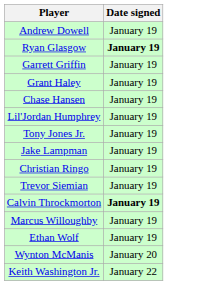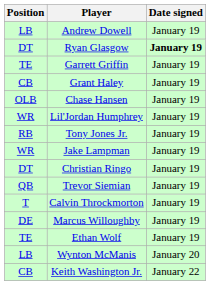+ column: (26, 13)
(133, 202) bold -> (176, 202) normal
